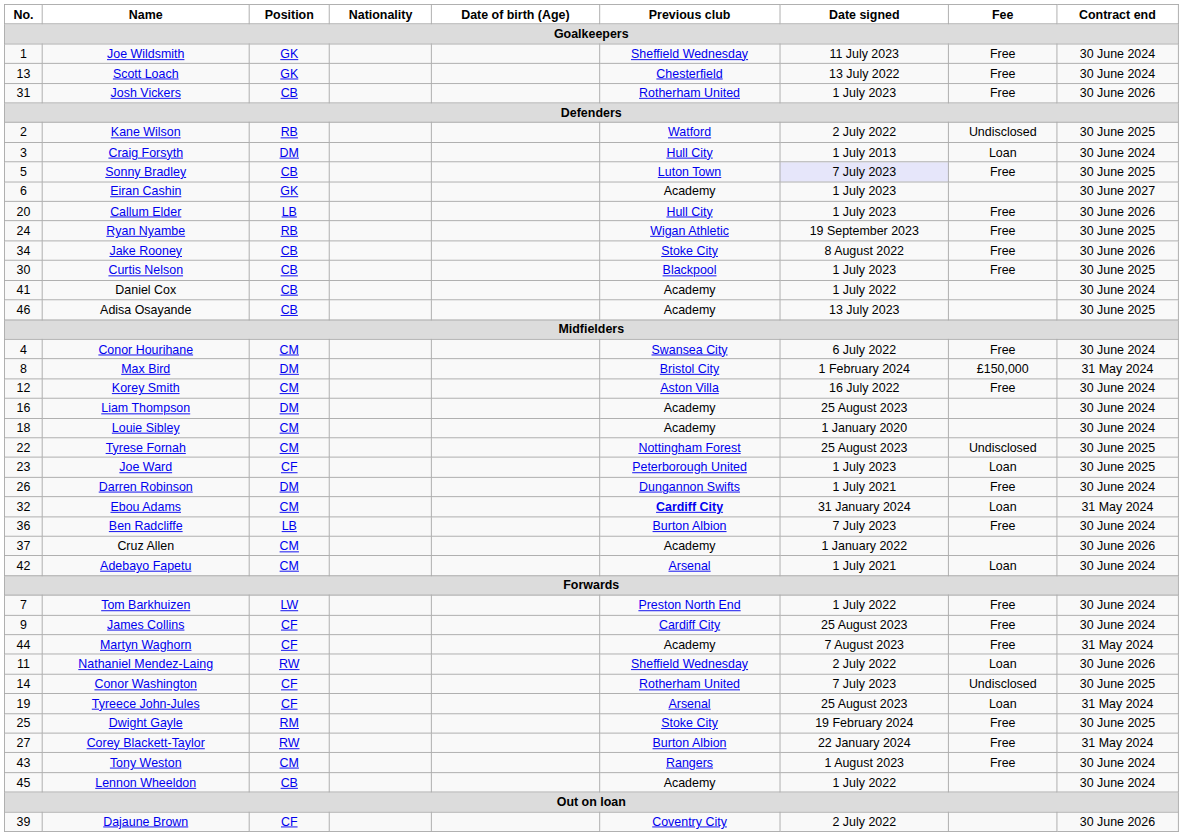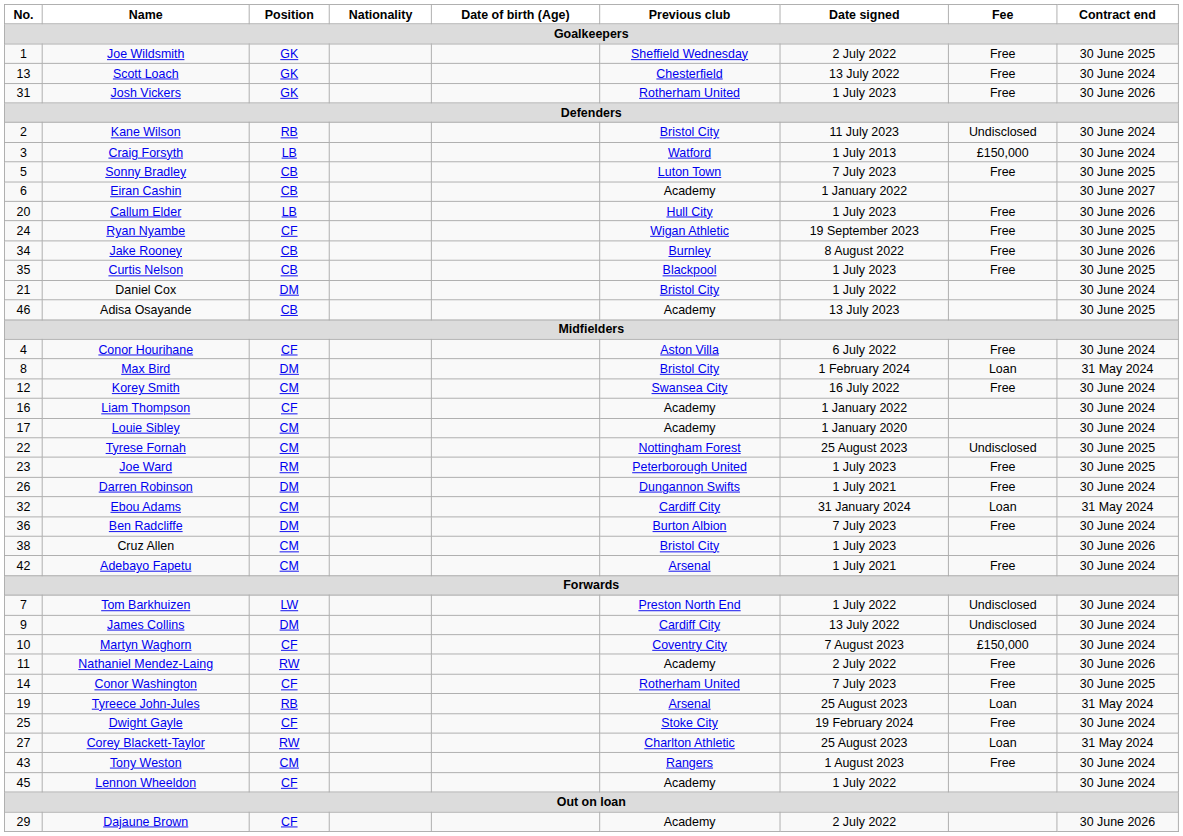(864, 53) 11 July 2023 -> (864, 53) 2 July 2022
(1117, 53) 30 June 2024 -> (1117, 53) 30 June 2025
(289, 93) CB -> (289, 93) GK
(690, 132) Watford -> (690, 132) Bristol City
(864, 132) 2 July 2022 -> (864, 132) 11 July 2023
(1117, 132) 30 June 2025 -> (1117, 132) 30 June 2024
(289, 152) DM -> (289, 152) LB
(690, 152) Hull City -> (690, 152) Watford
(1003, 152) Loan -> (1003, 152) £150,000
(864, 171) lavender background -> (864, 171) no background
(289, 191) GK -> (289, 191) CB
(864, 191) 1 July 2023 -> (864, 191) 1 January 2022
(289, 230) RB -> (289, 230) CF
(690, 250) Stoke City -> (690, 250) Burnley
(23, 270) 30 -> (23, 270) 35
(23, 290) 41 -> (23, 290) 21
(289, 290) CB -> (289, 290) DM
(690, 290) Academy -> (690, 290) Bristol City
(289, 349) CM -> (289, 349) CF
(690, 349) Swansea City -> (690, 349) Aston Villa
(1003, 368) £150,000 -> (1003, 368) Loan
(690, 388) Aston Villa -> (690, 388) Swansea City
(289, 408) DM -> (289, 408) CF
(864, 408) 25 August 2023 -> (864, 408) 1 January 2022
(23, 427) 18 -> (23, 427) 17
(289, 467) CF -> (289, 467) RM
(1003, 467) Loan -> (1003, 467) Free
(690, 506) bold -> (690, 506) normal
(289, 526) LB -> (289, 526) DM
(23, 546) 37 -> (23, 546) 38
(690, 546) Academy -> (690, 546) Bristol City
(864, 546) 1 January 2022 -> (864, 546) 1 July 2023
(1003, 565) Loan -> (1003, 565) Free
(1003, 605) Free -> (1003, 605) Undisclosed
(289, 624) CF -> (289, 624) DM
(864, 624) 25 August 2023 -> (864, 624) 13 July 2022
(1003, 624) Free -> (1003, 624) Undisclosed
(23, 644) 44 -> (23, 644) 10
(690, 644) Academy -> (690, 644) Coventry City
(1003, 644) Free -> (1003, 644) £150,000
(1117, 644) 31 May 2024 -> (1117, 644) 30 June 2024
(690, 664) Sheffield Wednesday -> (690, 664) Academy
(1003, 664) Loan -> (1003, 664) Free
(1003, 683) Undisclosed -> (1003, 683) Free
(289, 703) CF -> (289, 703) RB
(289, 723) RM -> (289, 723) CF
(1117, 723) 30 June 2025 -> (1117, 723) 30 June 2024
(690, 742) Burton Albion -> (690, 742) Charlton Athletic
(864, 742) 22 January 2024 -> (864, 742) 25 August 2023
(1003, 742) Free -> (1003, 742) Loan
(289, 782) CB -> (289, 782) CF
(23, 821) 39 -> (23, 821) 29
(690, 821) Coventry City -> (690, 821) Academy
